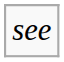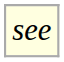(32, 30) no background -> (32, 30) lightyellow background
